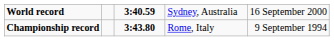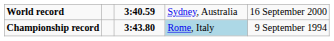(191, 28) no background -> (191, 28) lightblue background
